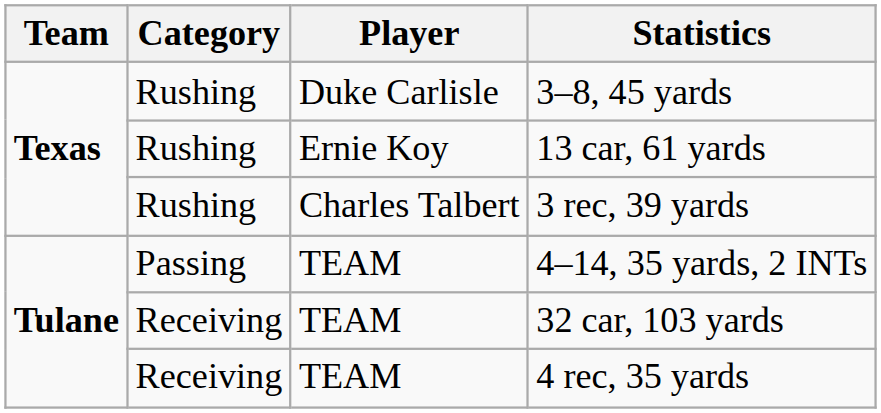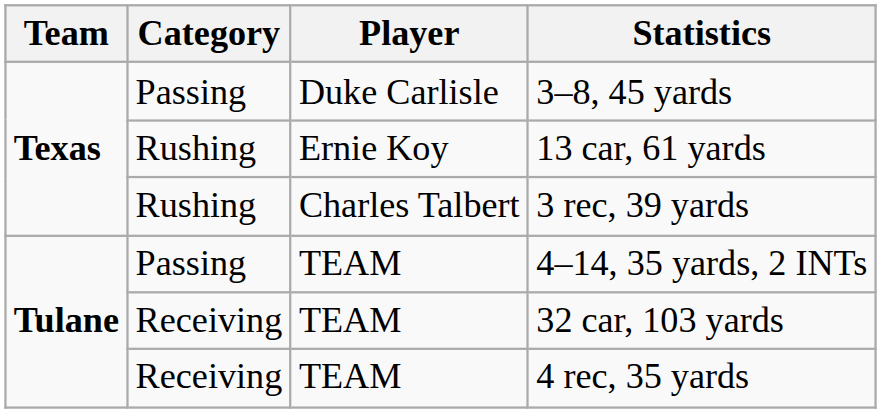(196, 90) Rushing -> (191, 90) Passing
